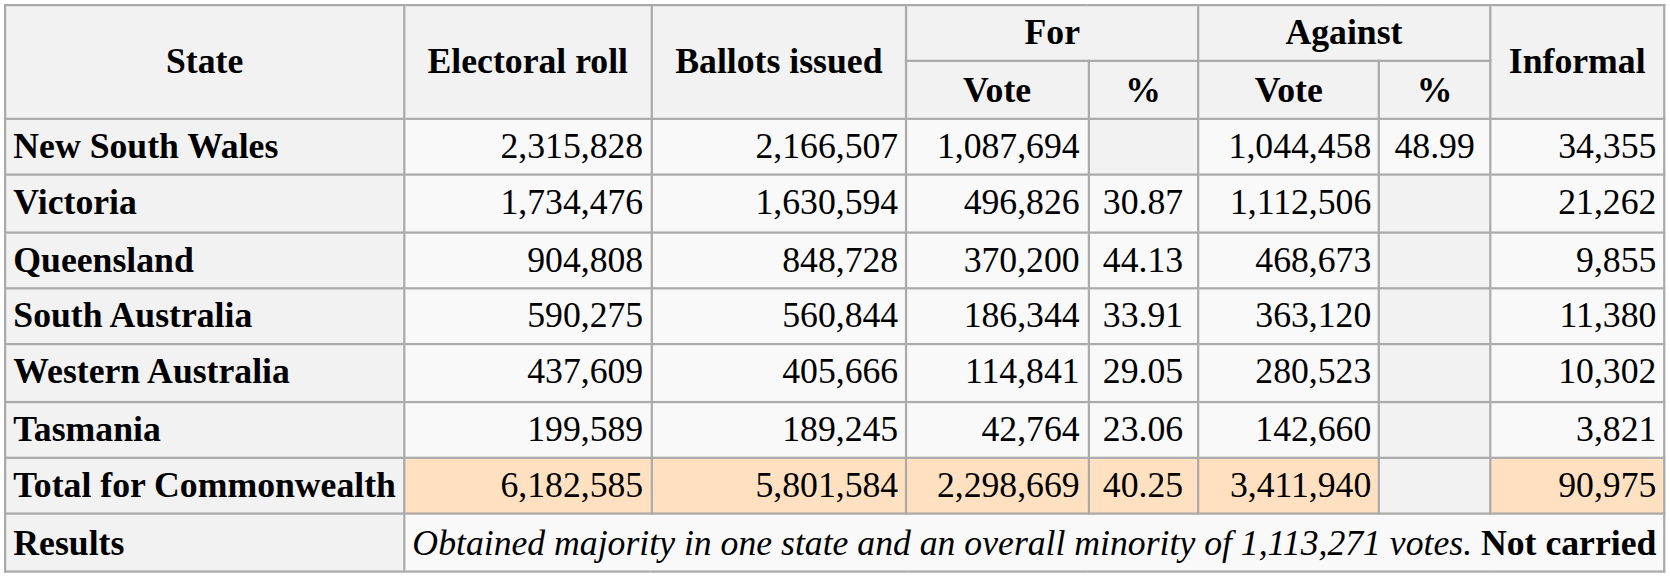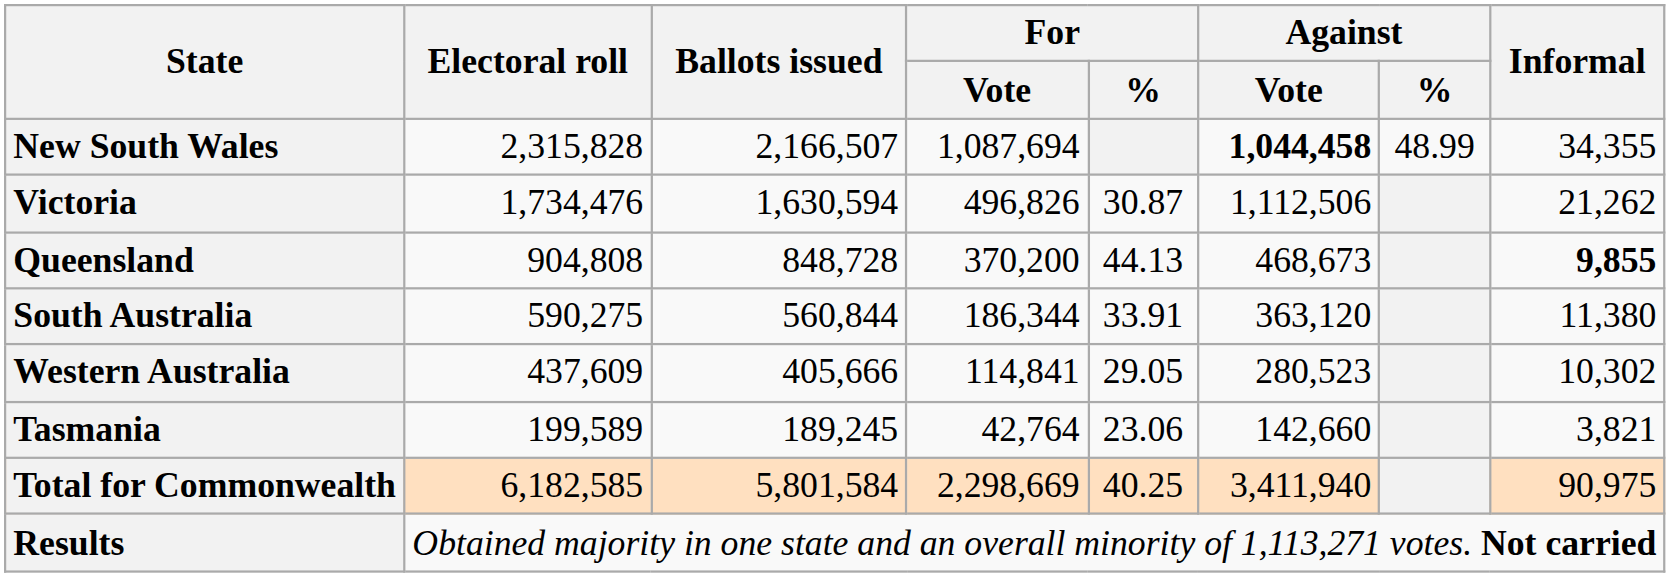(1300, 145) normal -> (1300, 145) bold
(1616, 259) normal -> (1616, 259) bold
